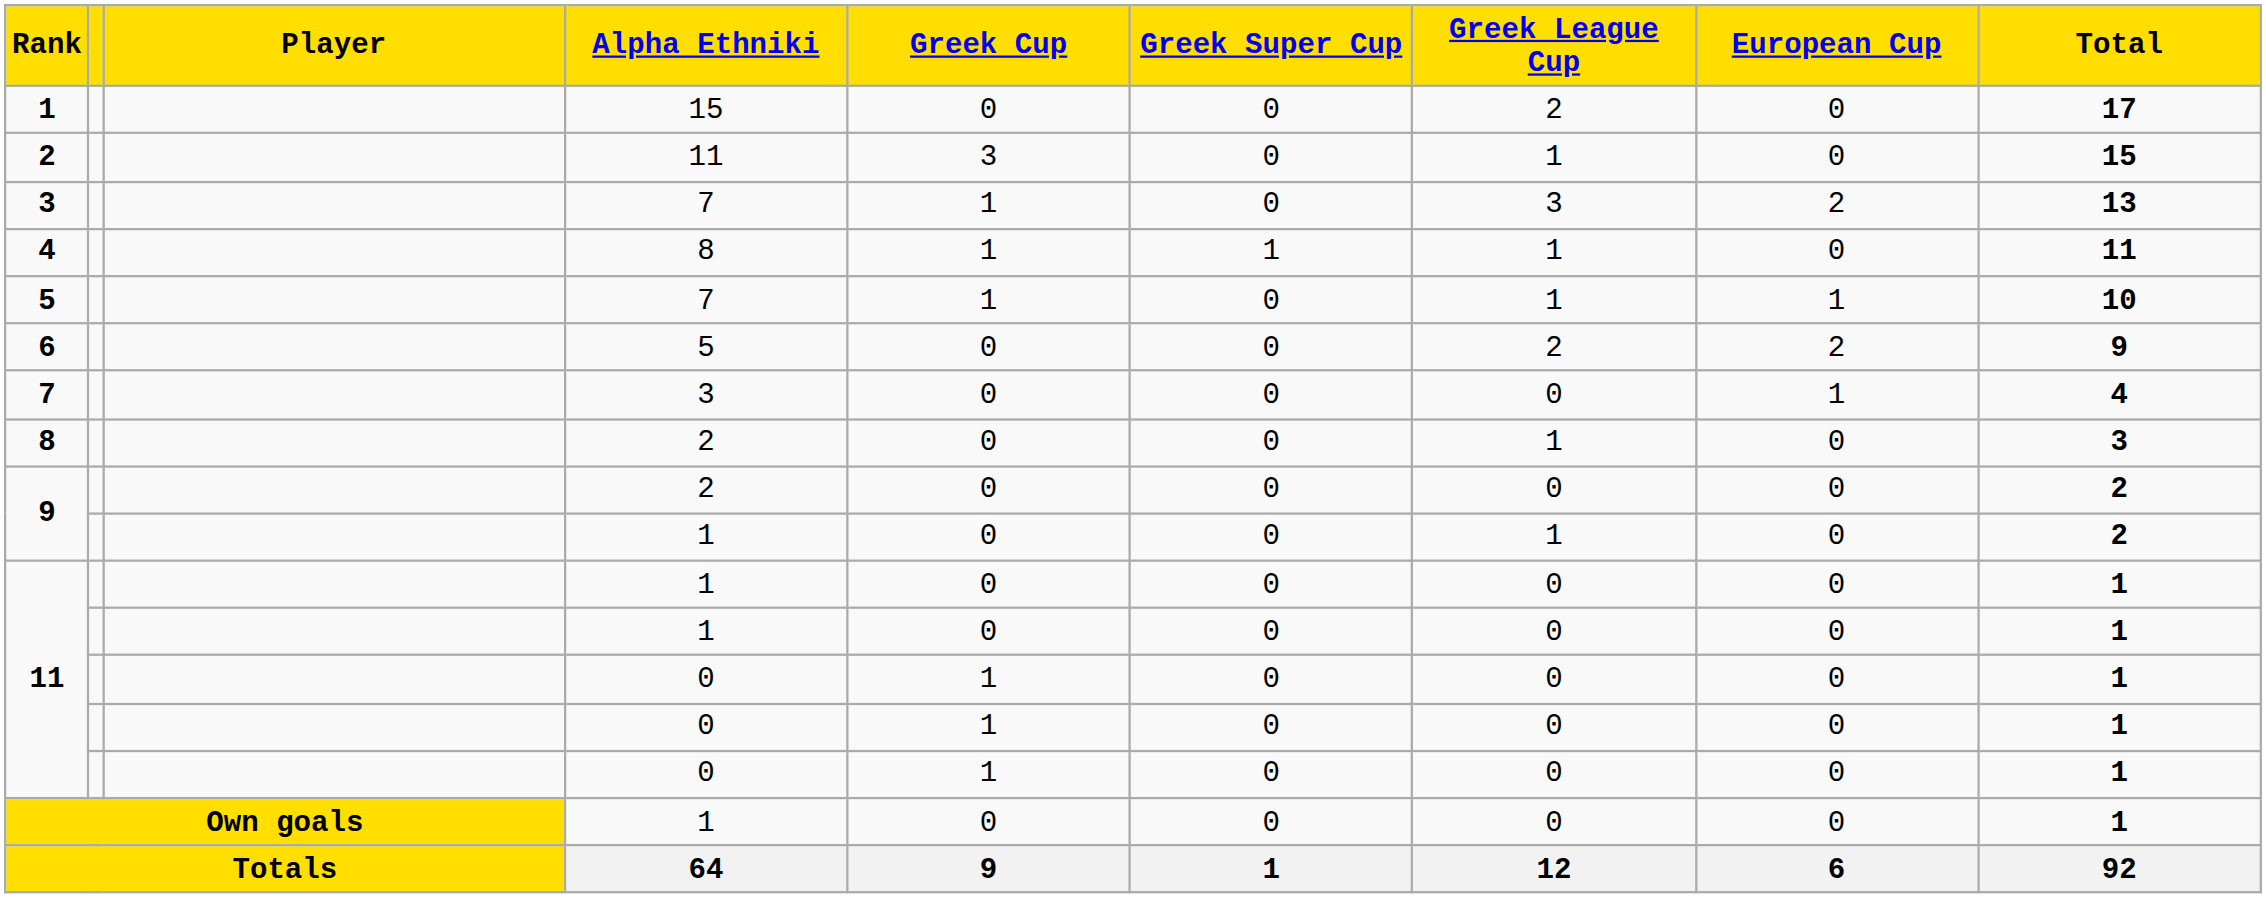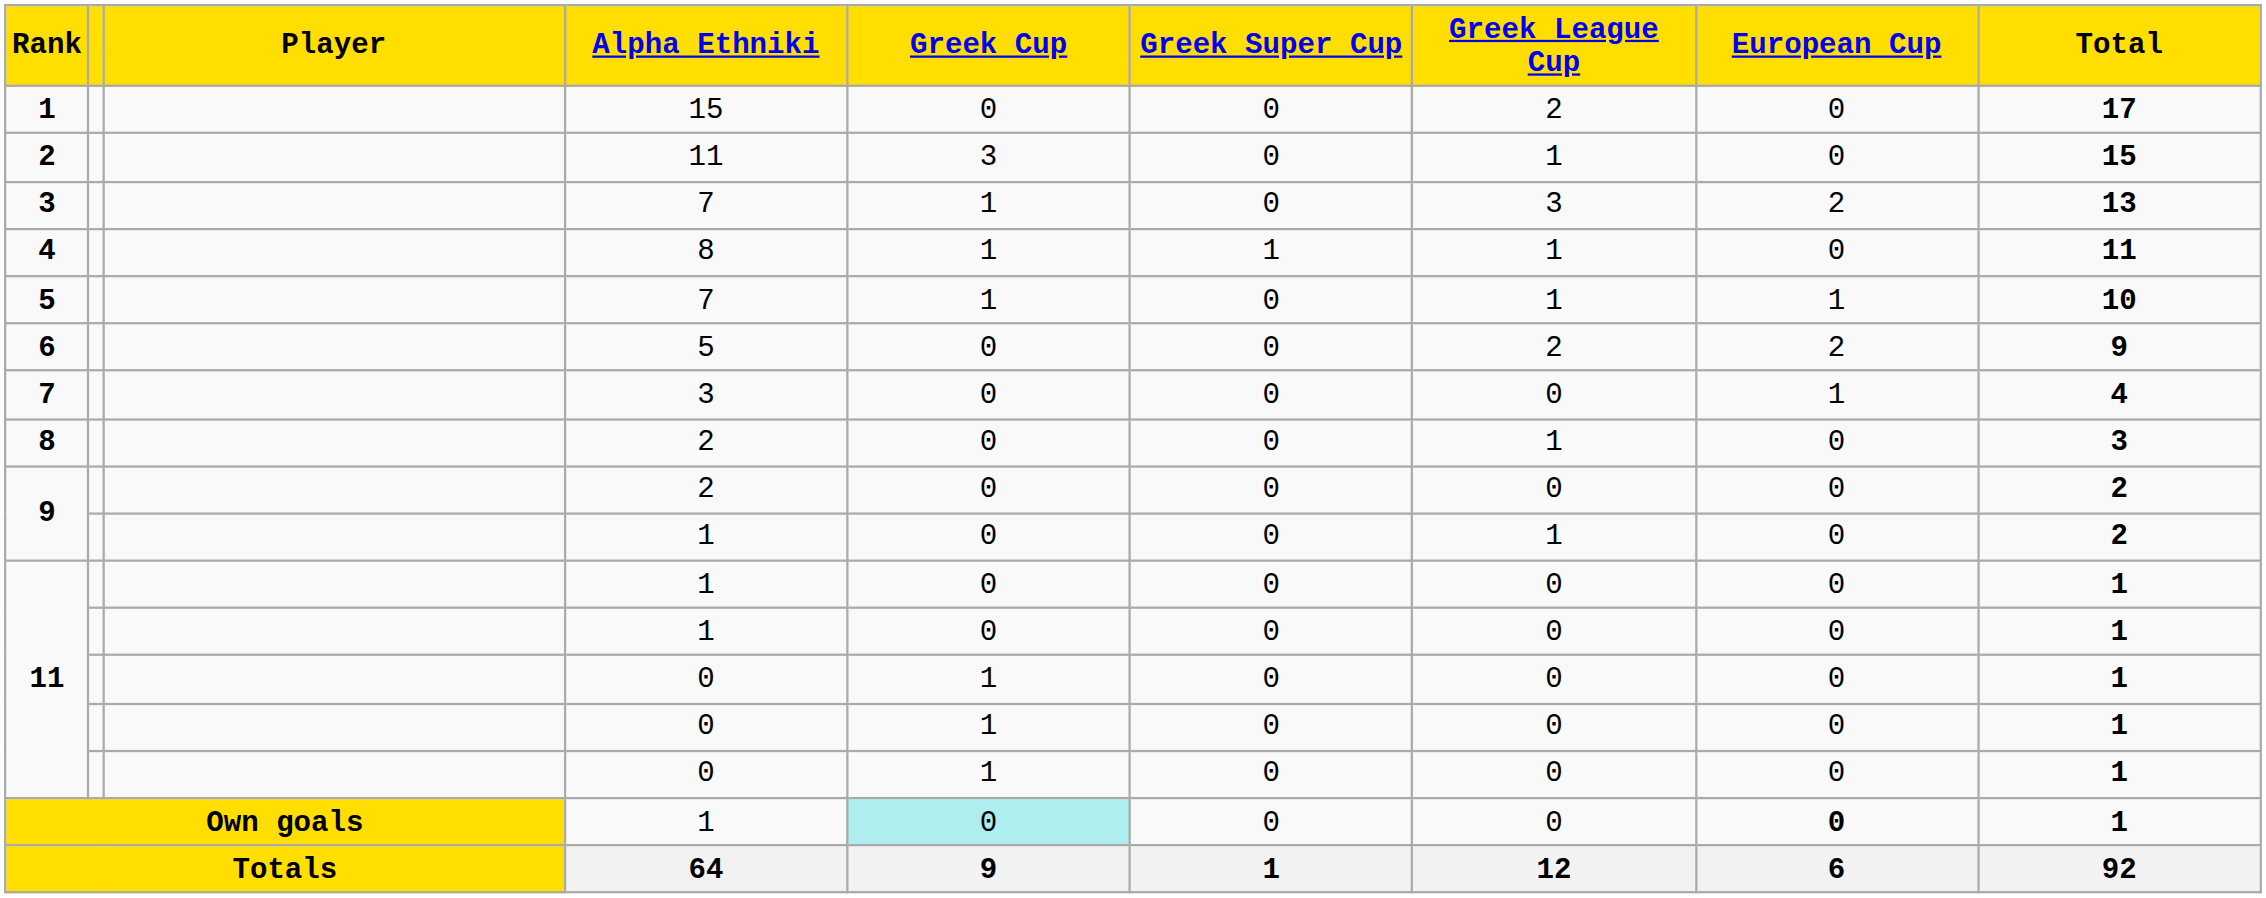(989, 822) no background -> (989, 822) paleturquoise background
(1837, 822) normal -> (1837, 822) bold
